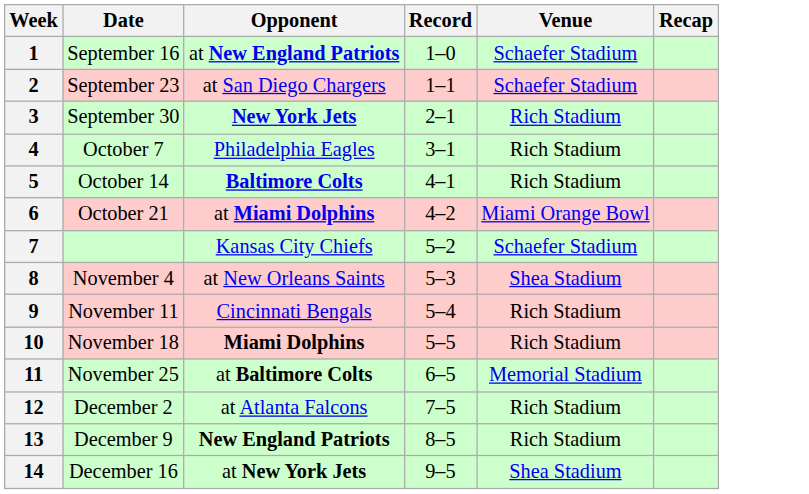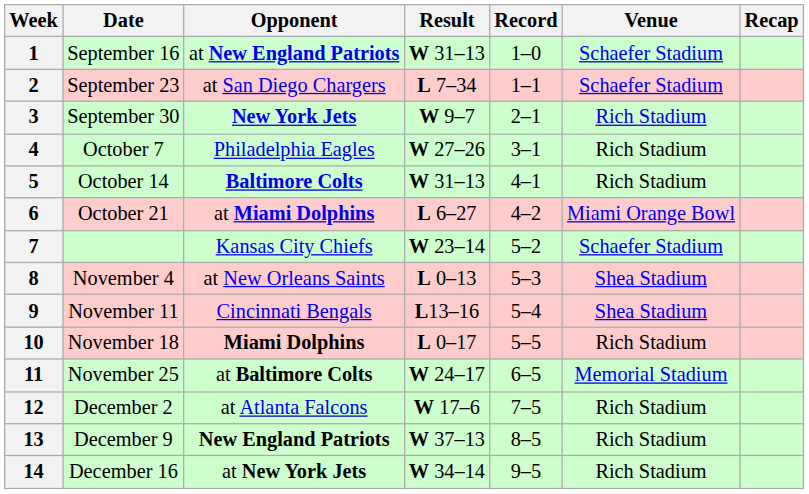+ column: (447, 20)
(565, 310) Rich Stadium -> (651, 310) Shea Stadium
(565, 471) Shea Stadium -> (651, 471) Rich Stadium
